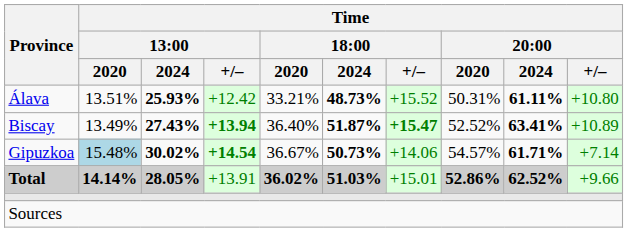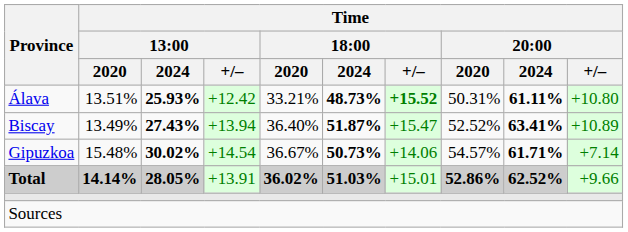(414, 98) normal -> (413, 98) bold
(232, 125) bold -> (232, 125) normal
(414, 125) bold -> (413, 125) normal
(111, 152) lightblue background -> (111, 152) no background
(232, 152) bold -> (232, 152) normal
